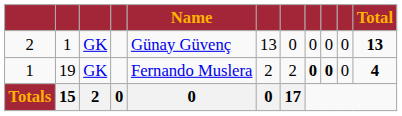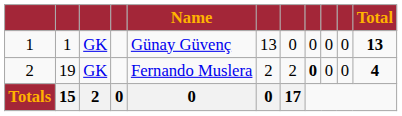(30, 44) 2 -> (30, 44) 1
(30, 70) 1 -> (30, 70) 2
(329, 70) bold -> (329, 70) normal
